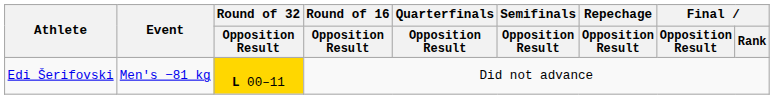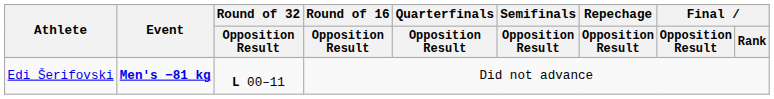(165, 75) normal -> (165, 75) bold
(258, 83) gold background -> (258, 83) no background
